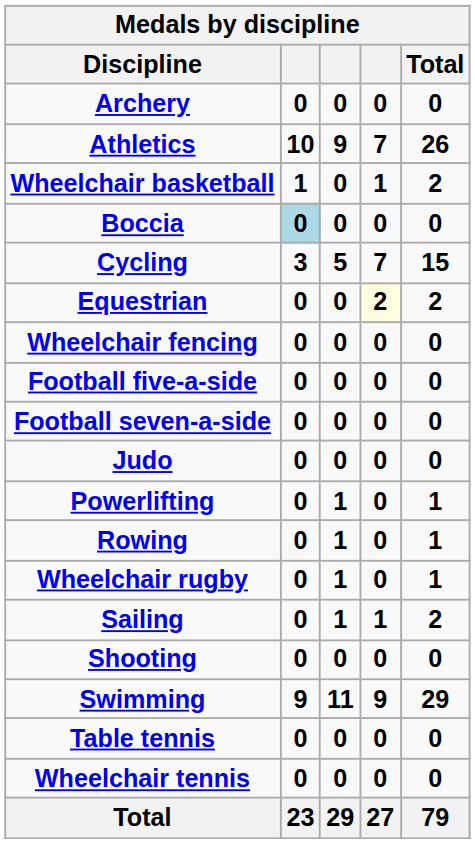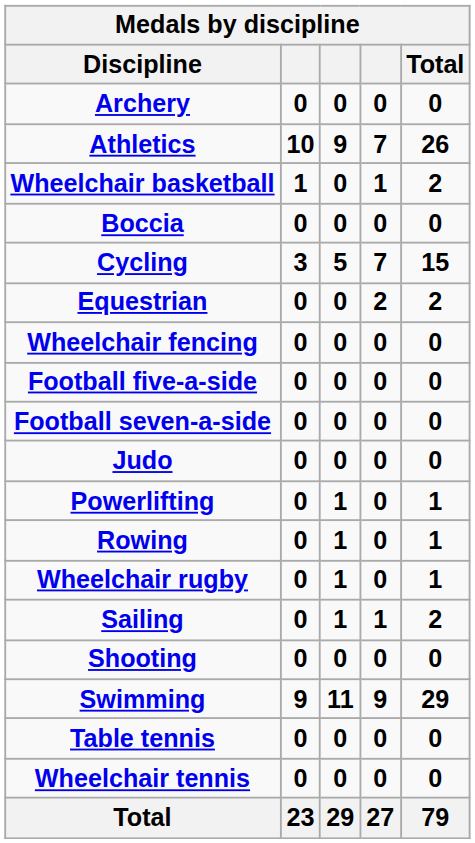(300, 223) lightblue background -> (300, 223) no background
(380, 303) lightyellow background -> (380, 303) no background
